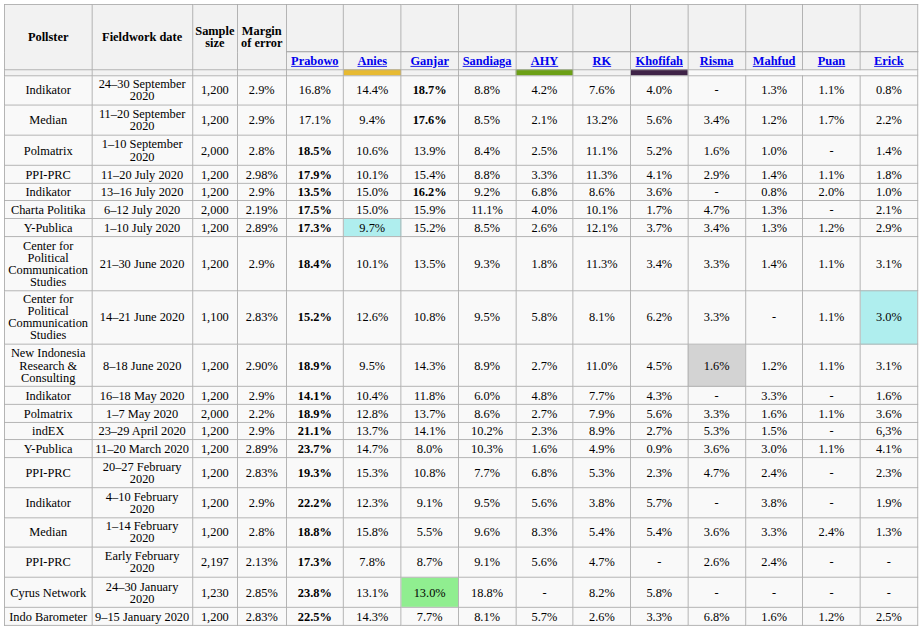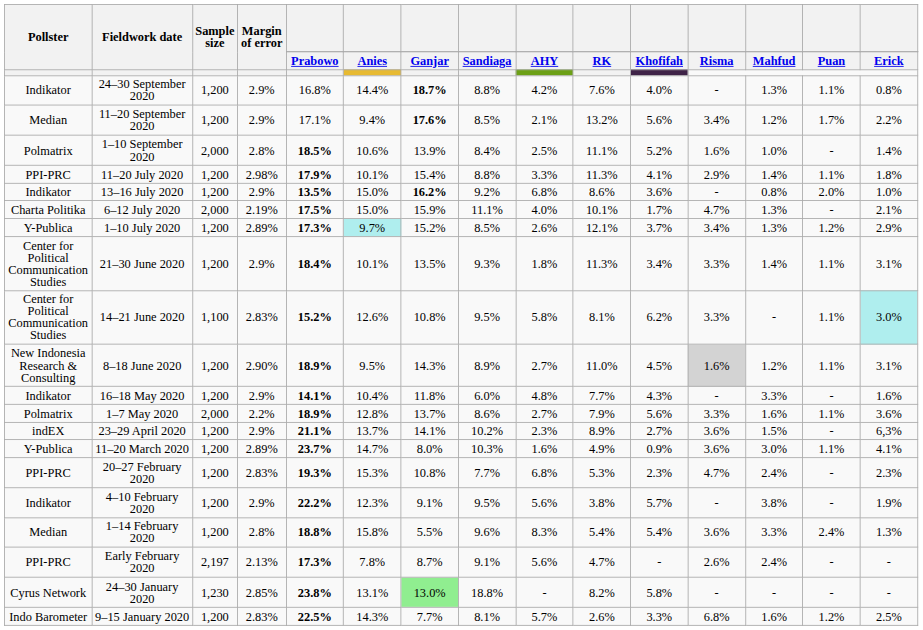(717, 431) 5.3% -> (717, 431) 3.6%
